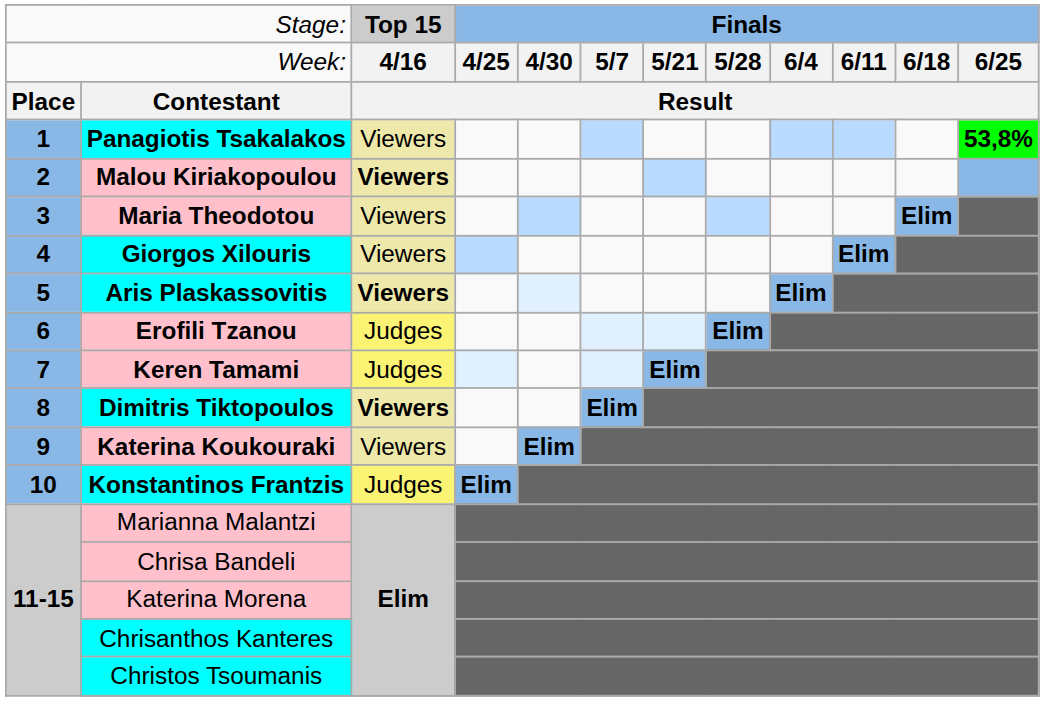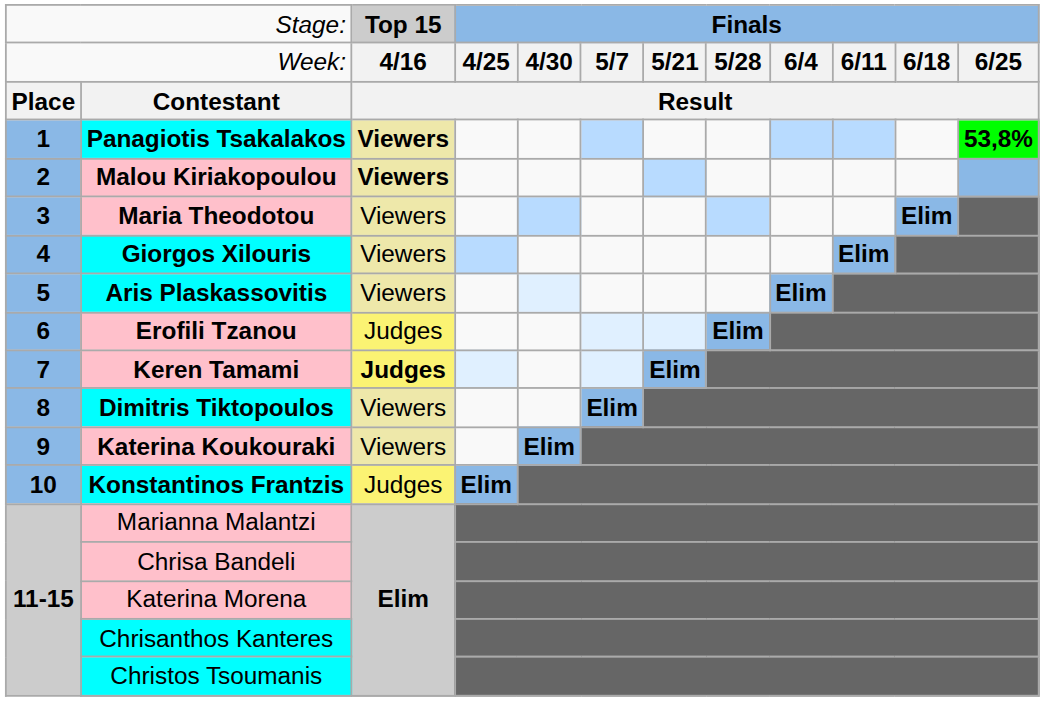(403, 139) normal -> (403, 139) bold
(403, 292) bold -> (403, 292) normal
(403, 369) normal -> (403, 369) bold
(403, 407) bold -> (403, 407) normal
